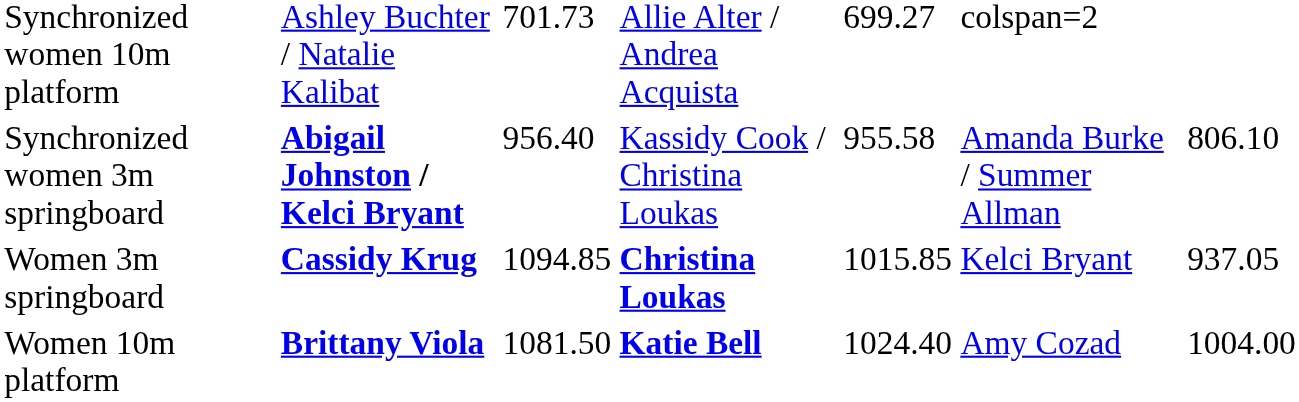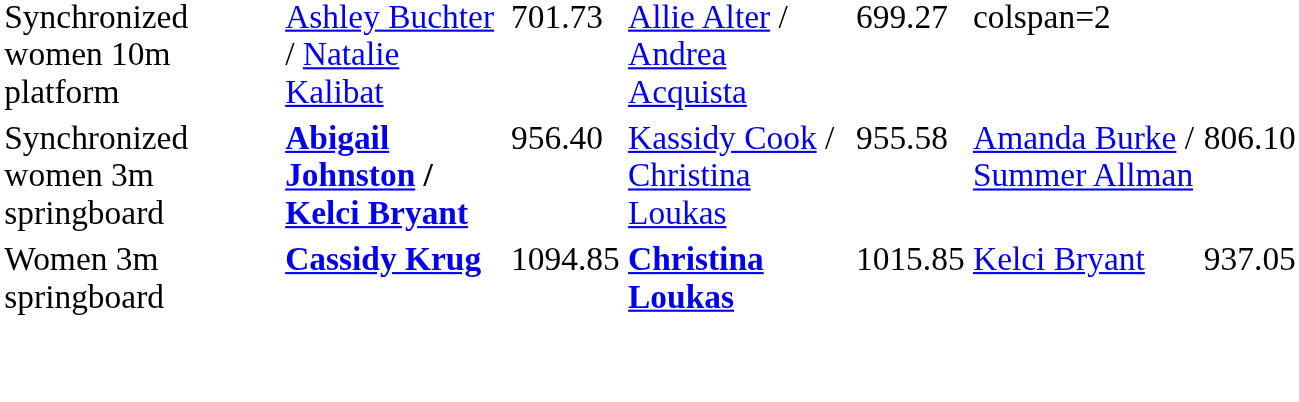- row: (90, 361)
